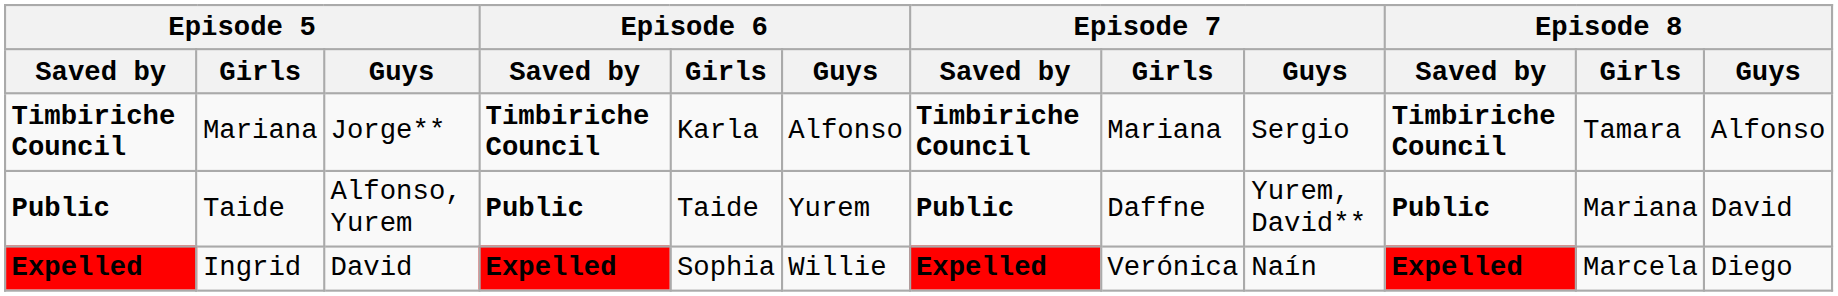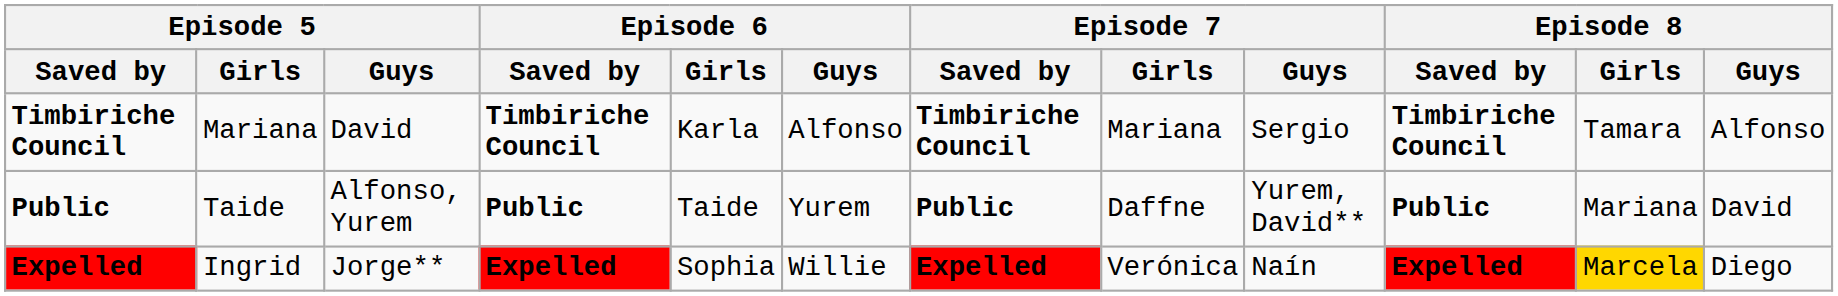(388, 132) Jorge** -> (372, 132) David
(372, 268) David -> (388, 268) Jorge**
(1640, 268) no background -> (1640, 268) gold background
